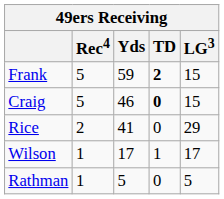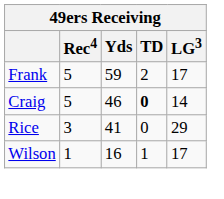(157, 74) bold -> (144, 74) normal
(192, 74) 15 -> (179, 74) 17
(192, 101) 15 -> (179, 101) 14
(80, 127) 2 -> (68, 127) 3
(126, 154) 17 -> (113, 154) 16
- row: (38, 180)
